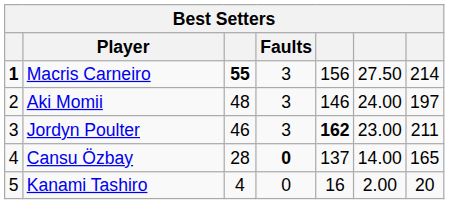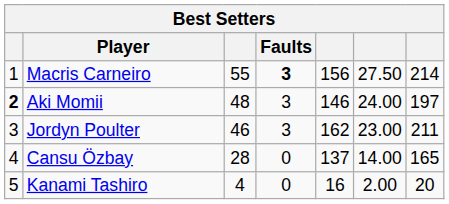(14, 74) bold -> (14, 74) normal
(240, 74) bold -> (240, 74) normal
(286, 74) normal -> (286, 74) bold
(14, 102) normal -> (14, 102) bold
(335, 130) bold -> (335, 130) normal
(286, 158) bold -> (286, 158) normal
